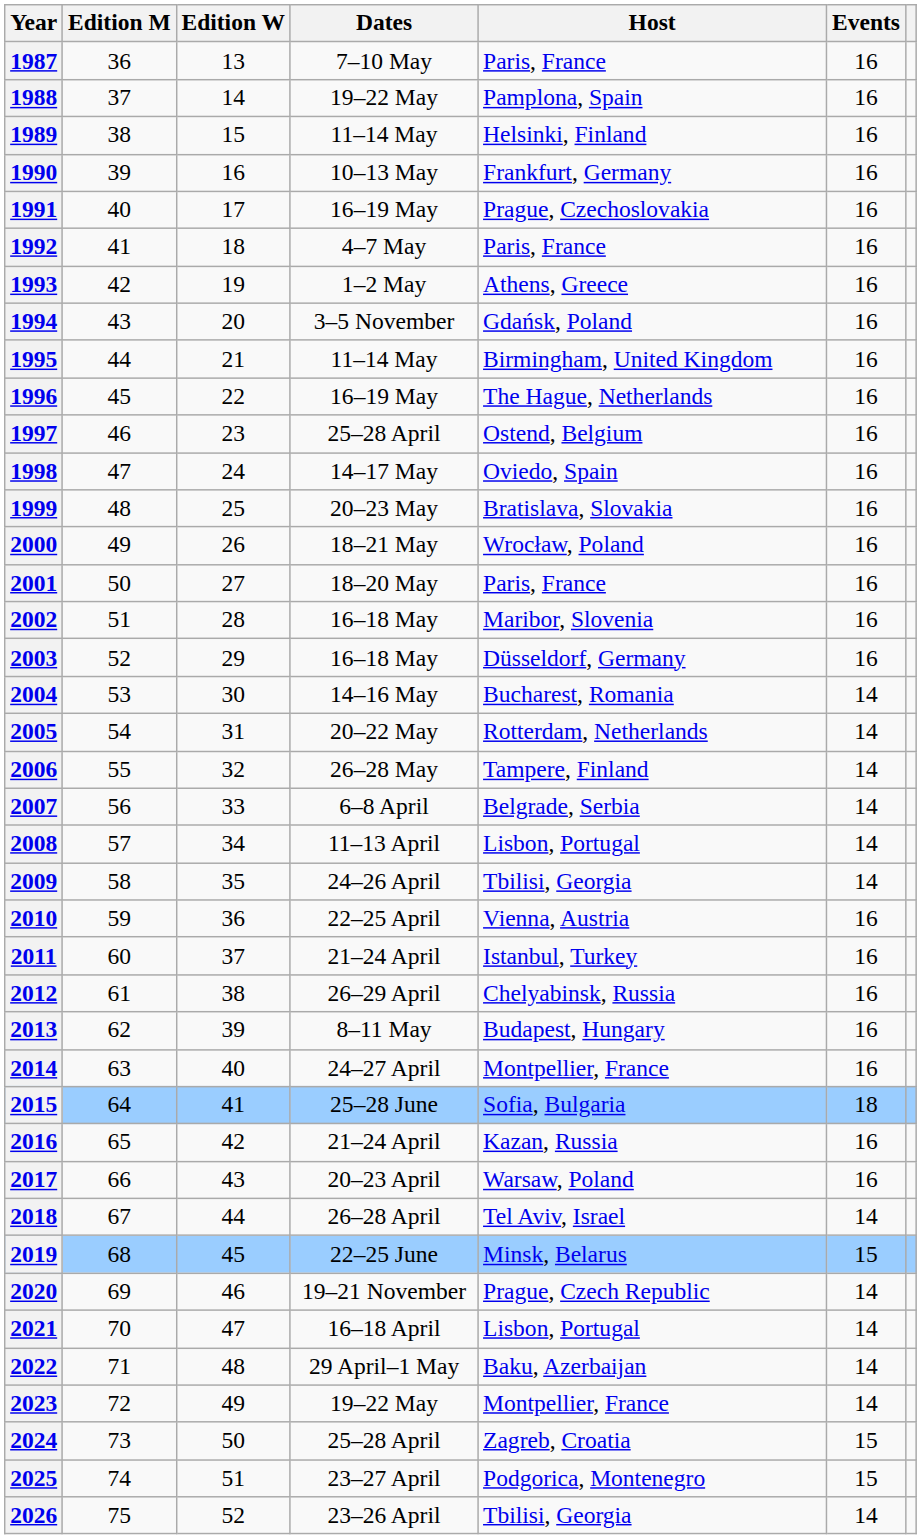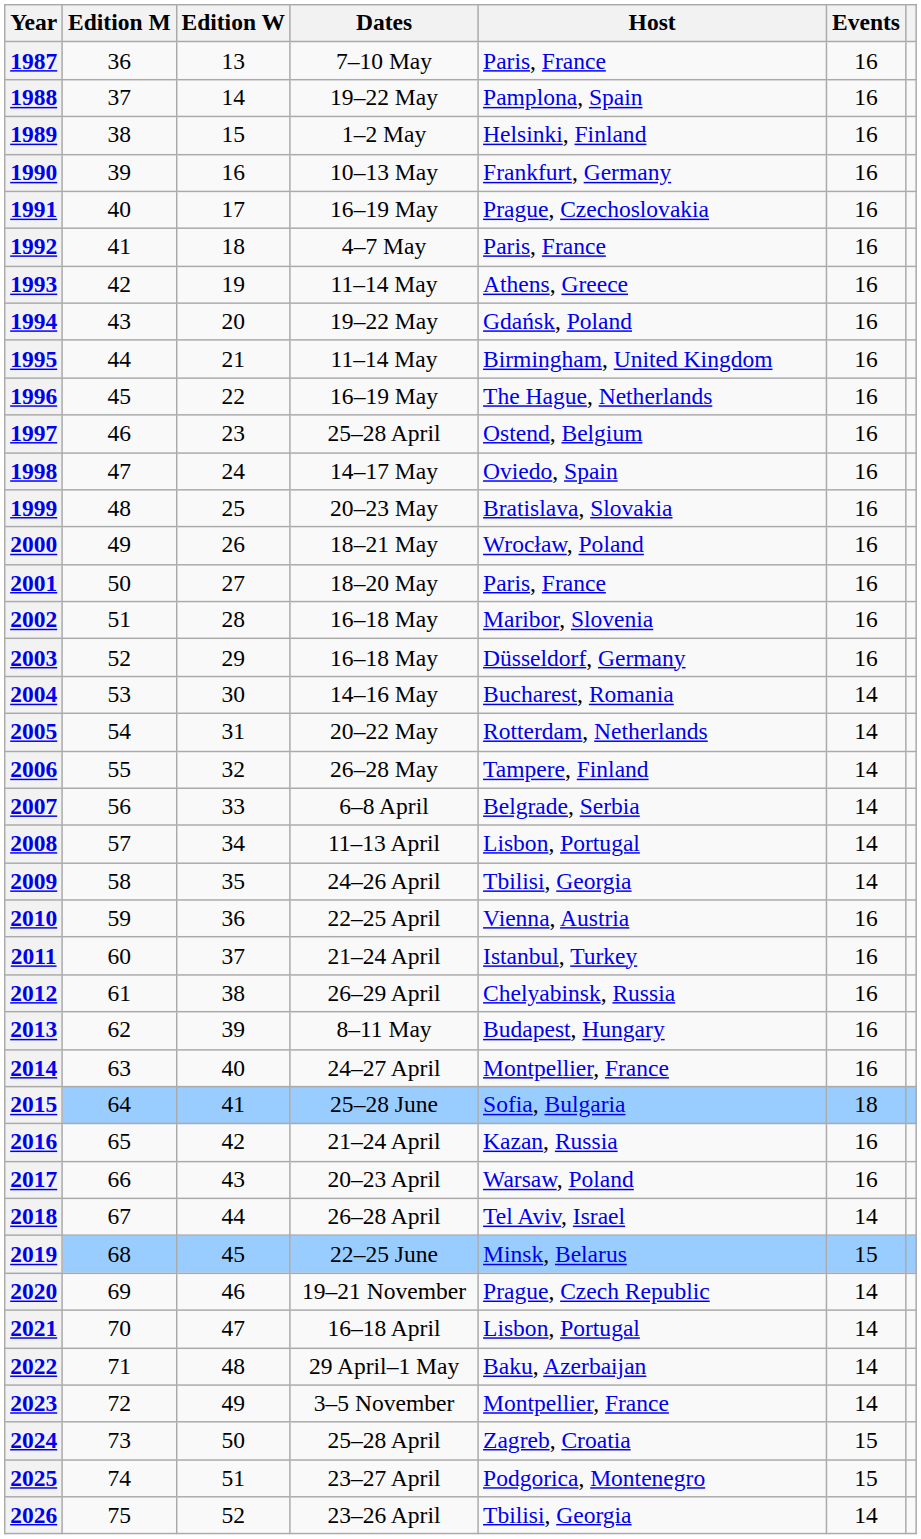(384, 135) 11–14 May -> (384, 135) 1–2 May
(384, 284) 1–2 May -> (384, 284) 11–14 May
(384, 321) 3–5 November -> (384, 321) 19–22 May
(384, 1403) 19–22 May -> (384, 1403) 3–5 November
